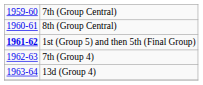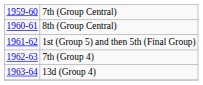(22, 42) bold -> (22, 42) normal
